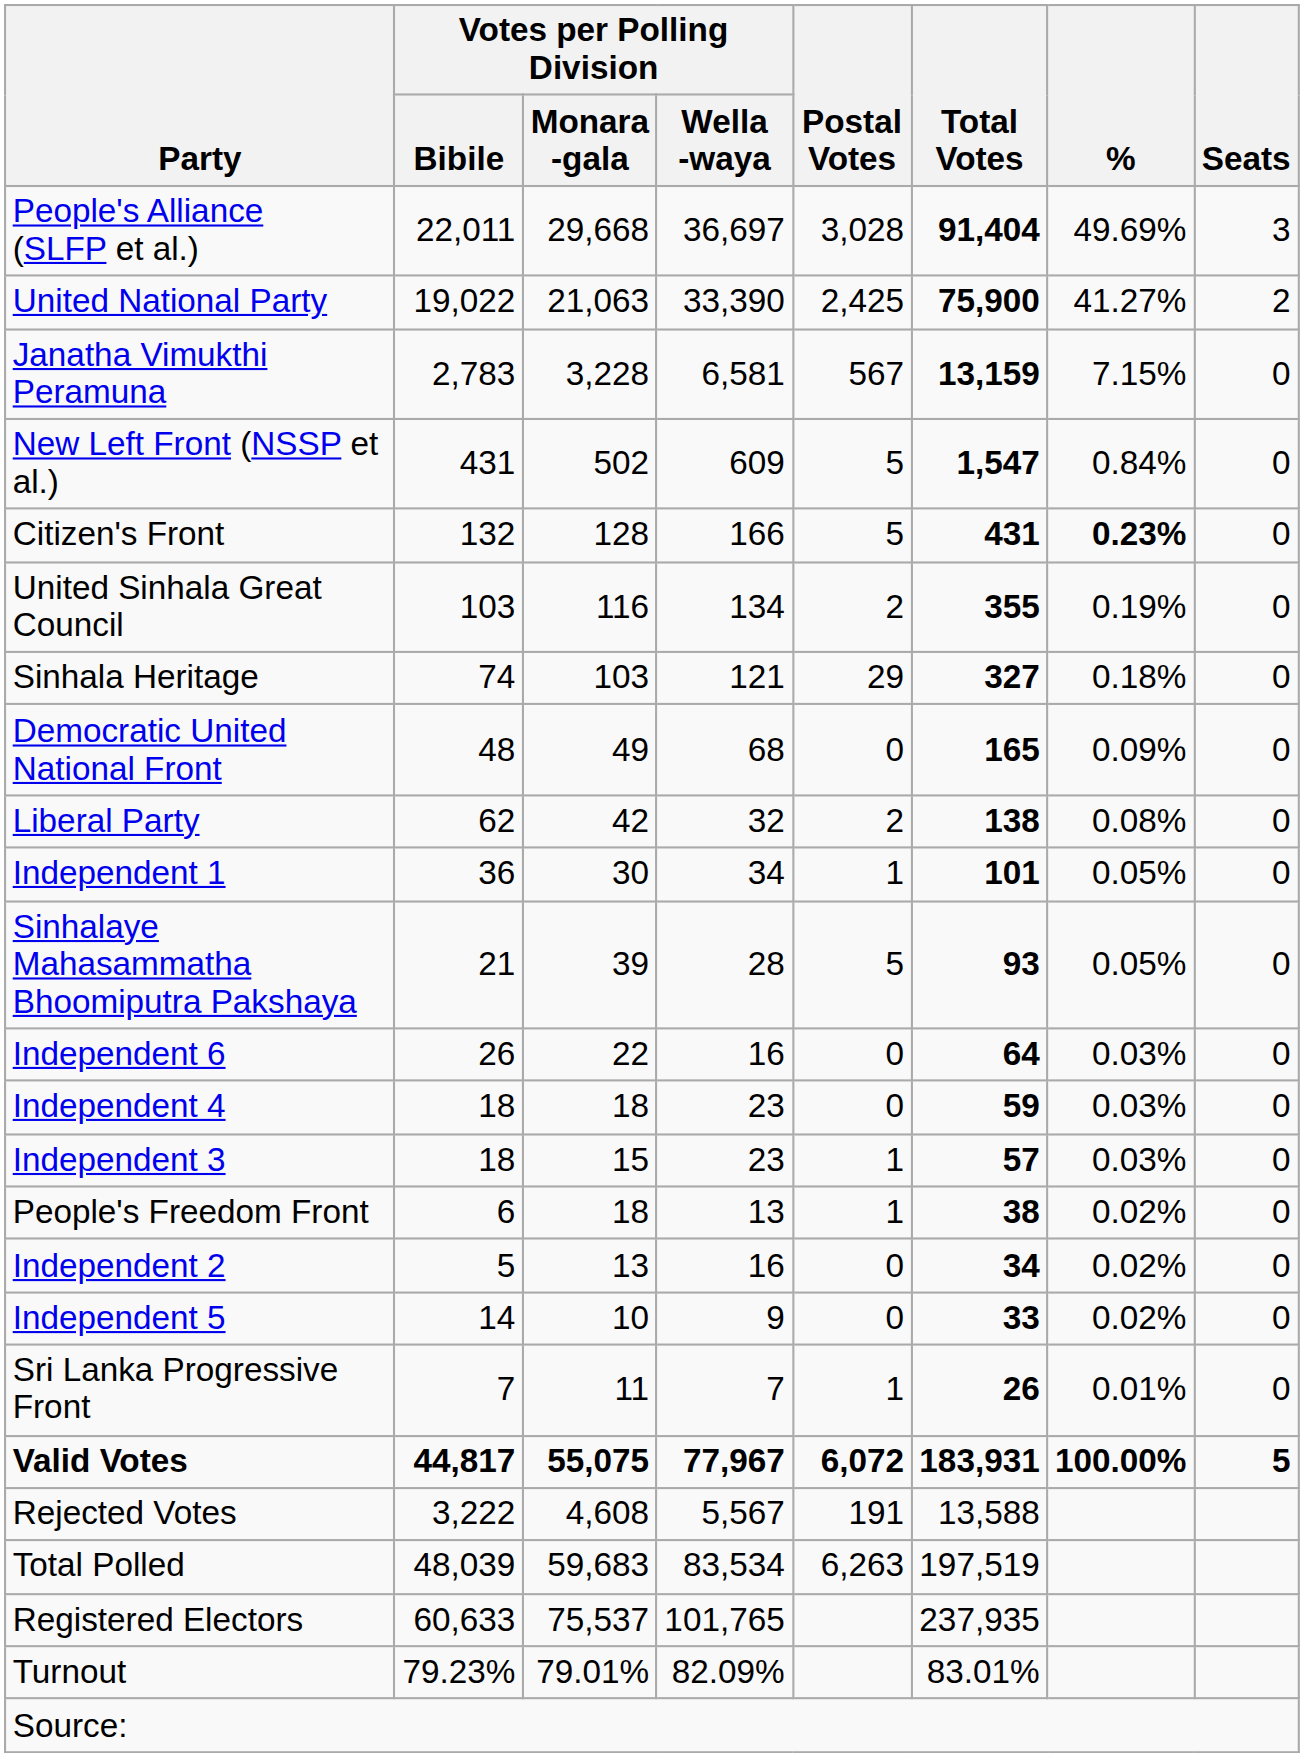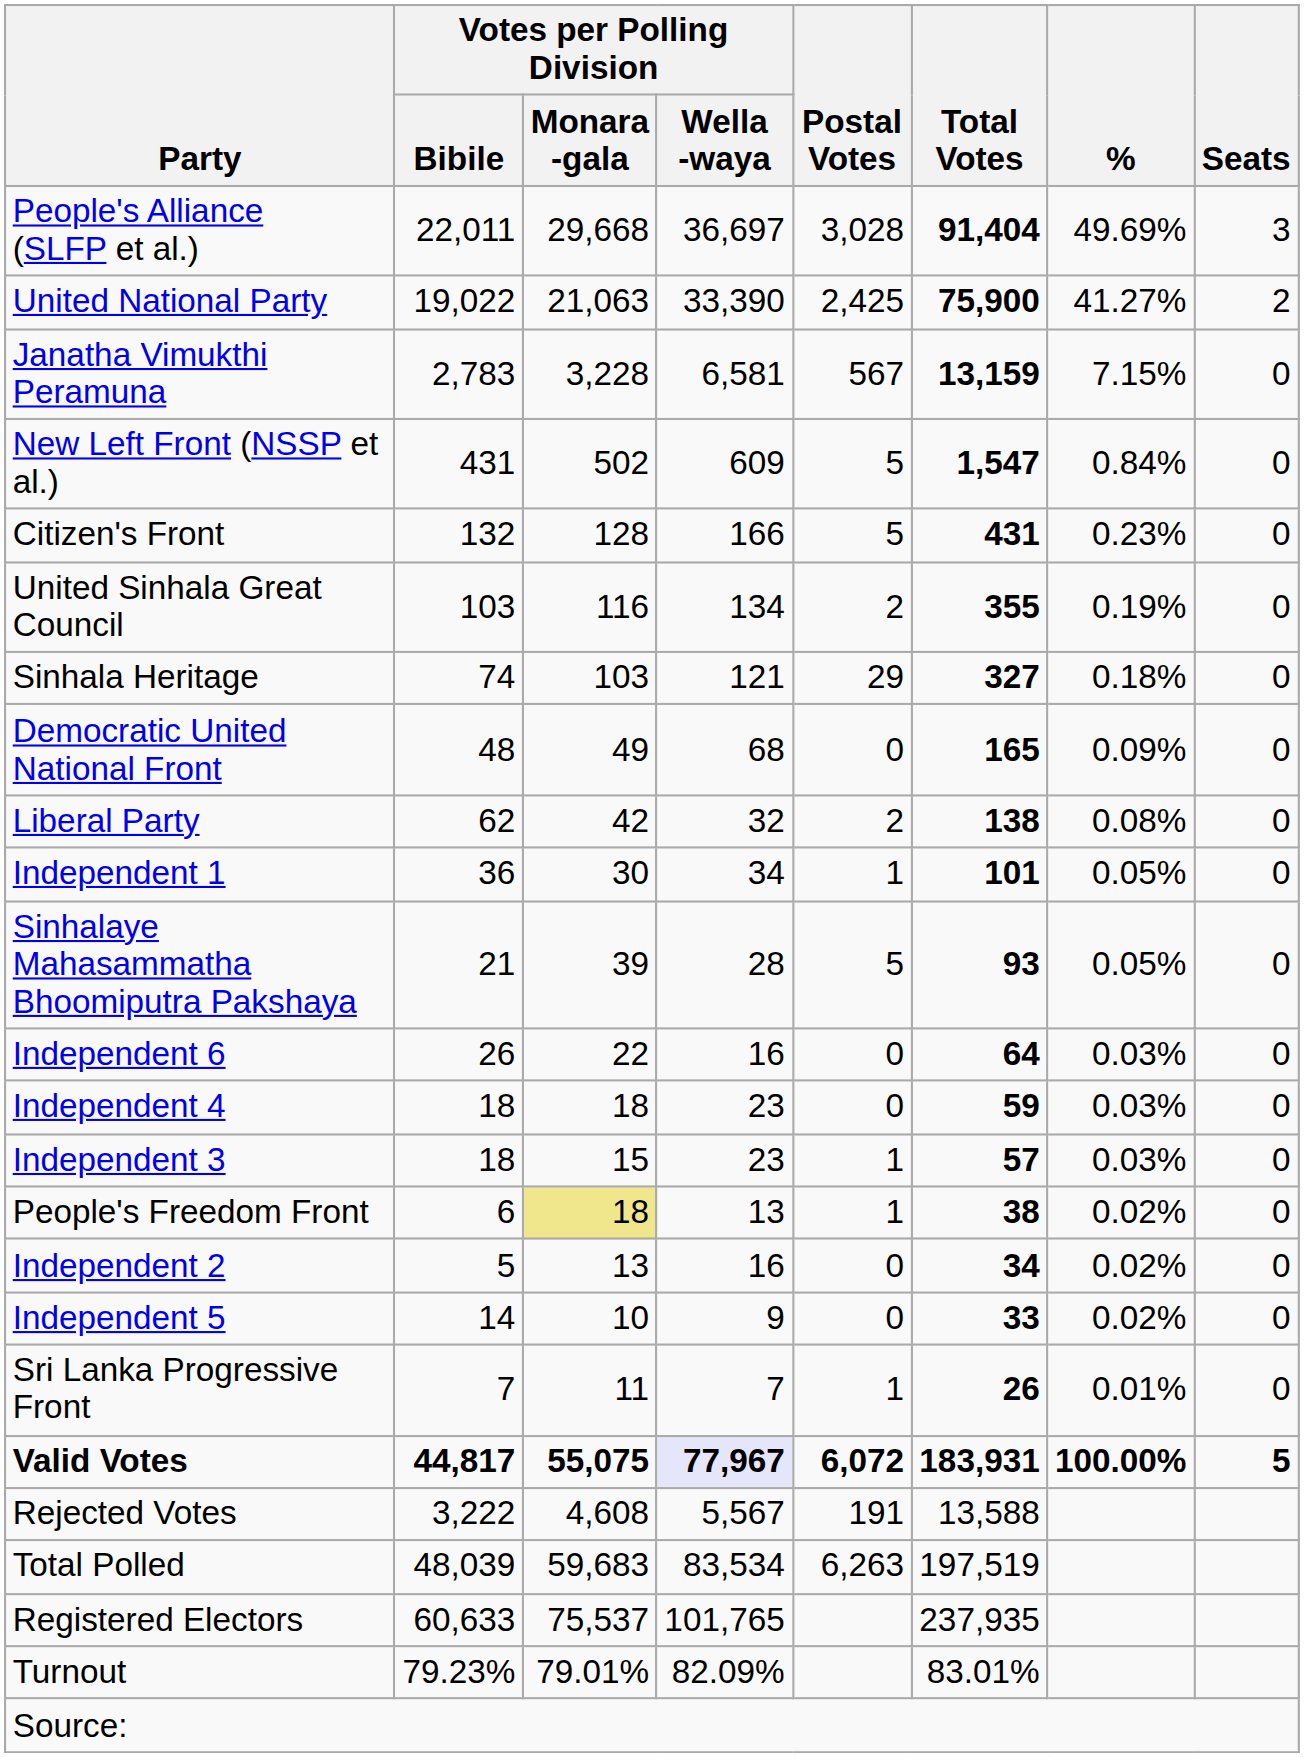(1139, 534) bold -> (1139, 534) normal
(631, 1212) no background -> (631, 1212) khaki background
(734, 1460) no background -> (734, 1460) lavender background
